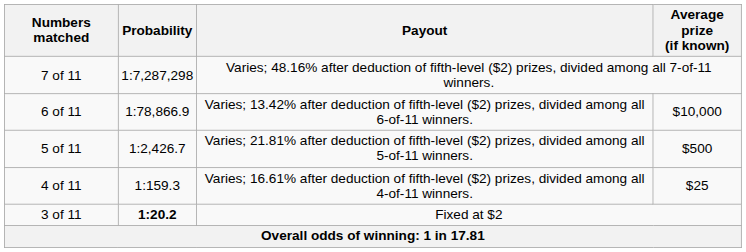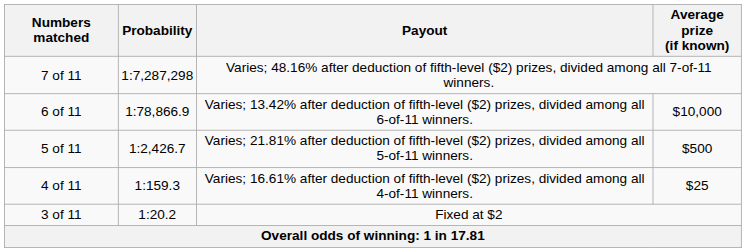(157, 214) bold -> (157, 214) normal
